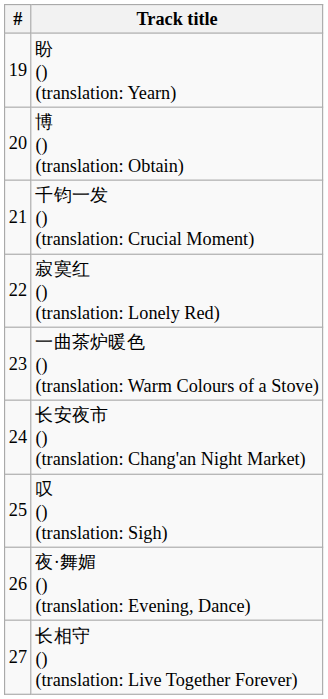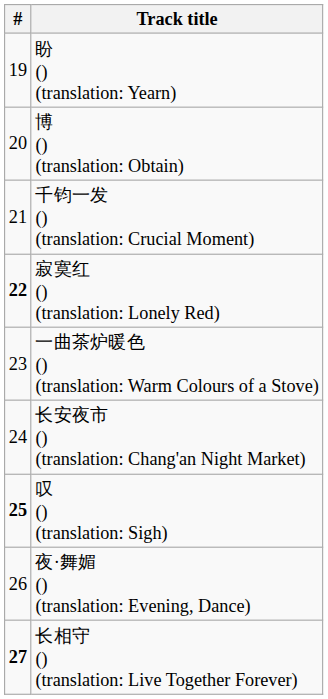(18, 290) normal -> (18, 290) bold
(18, 510) normal -> (18, 510) bold
(18, 657) normal -> (18, 657) bold
